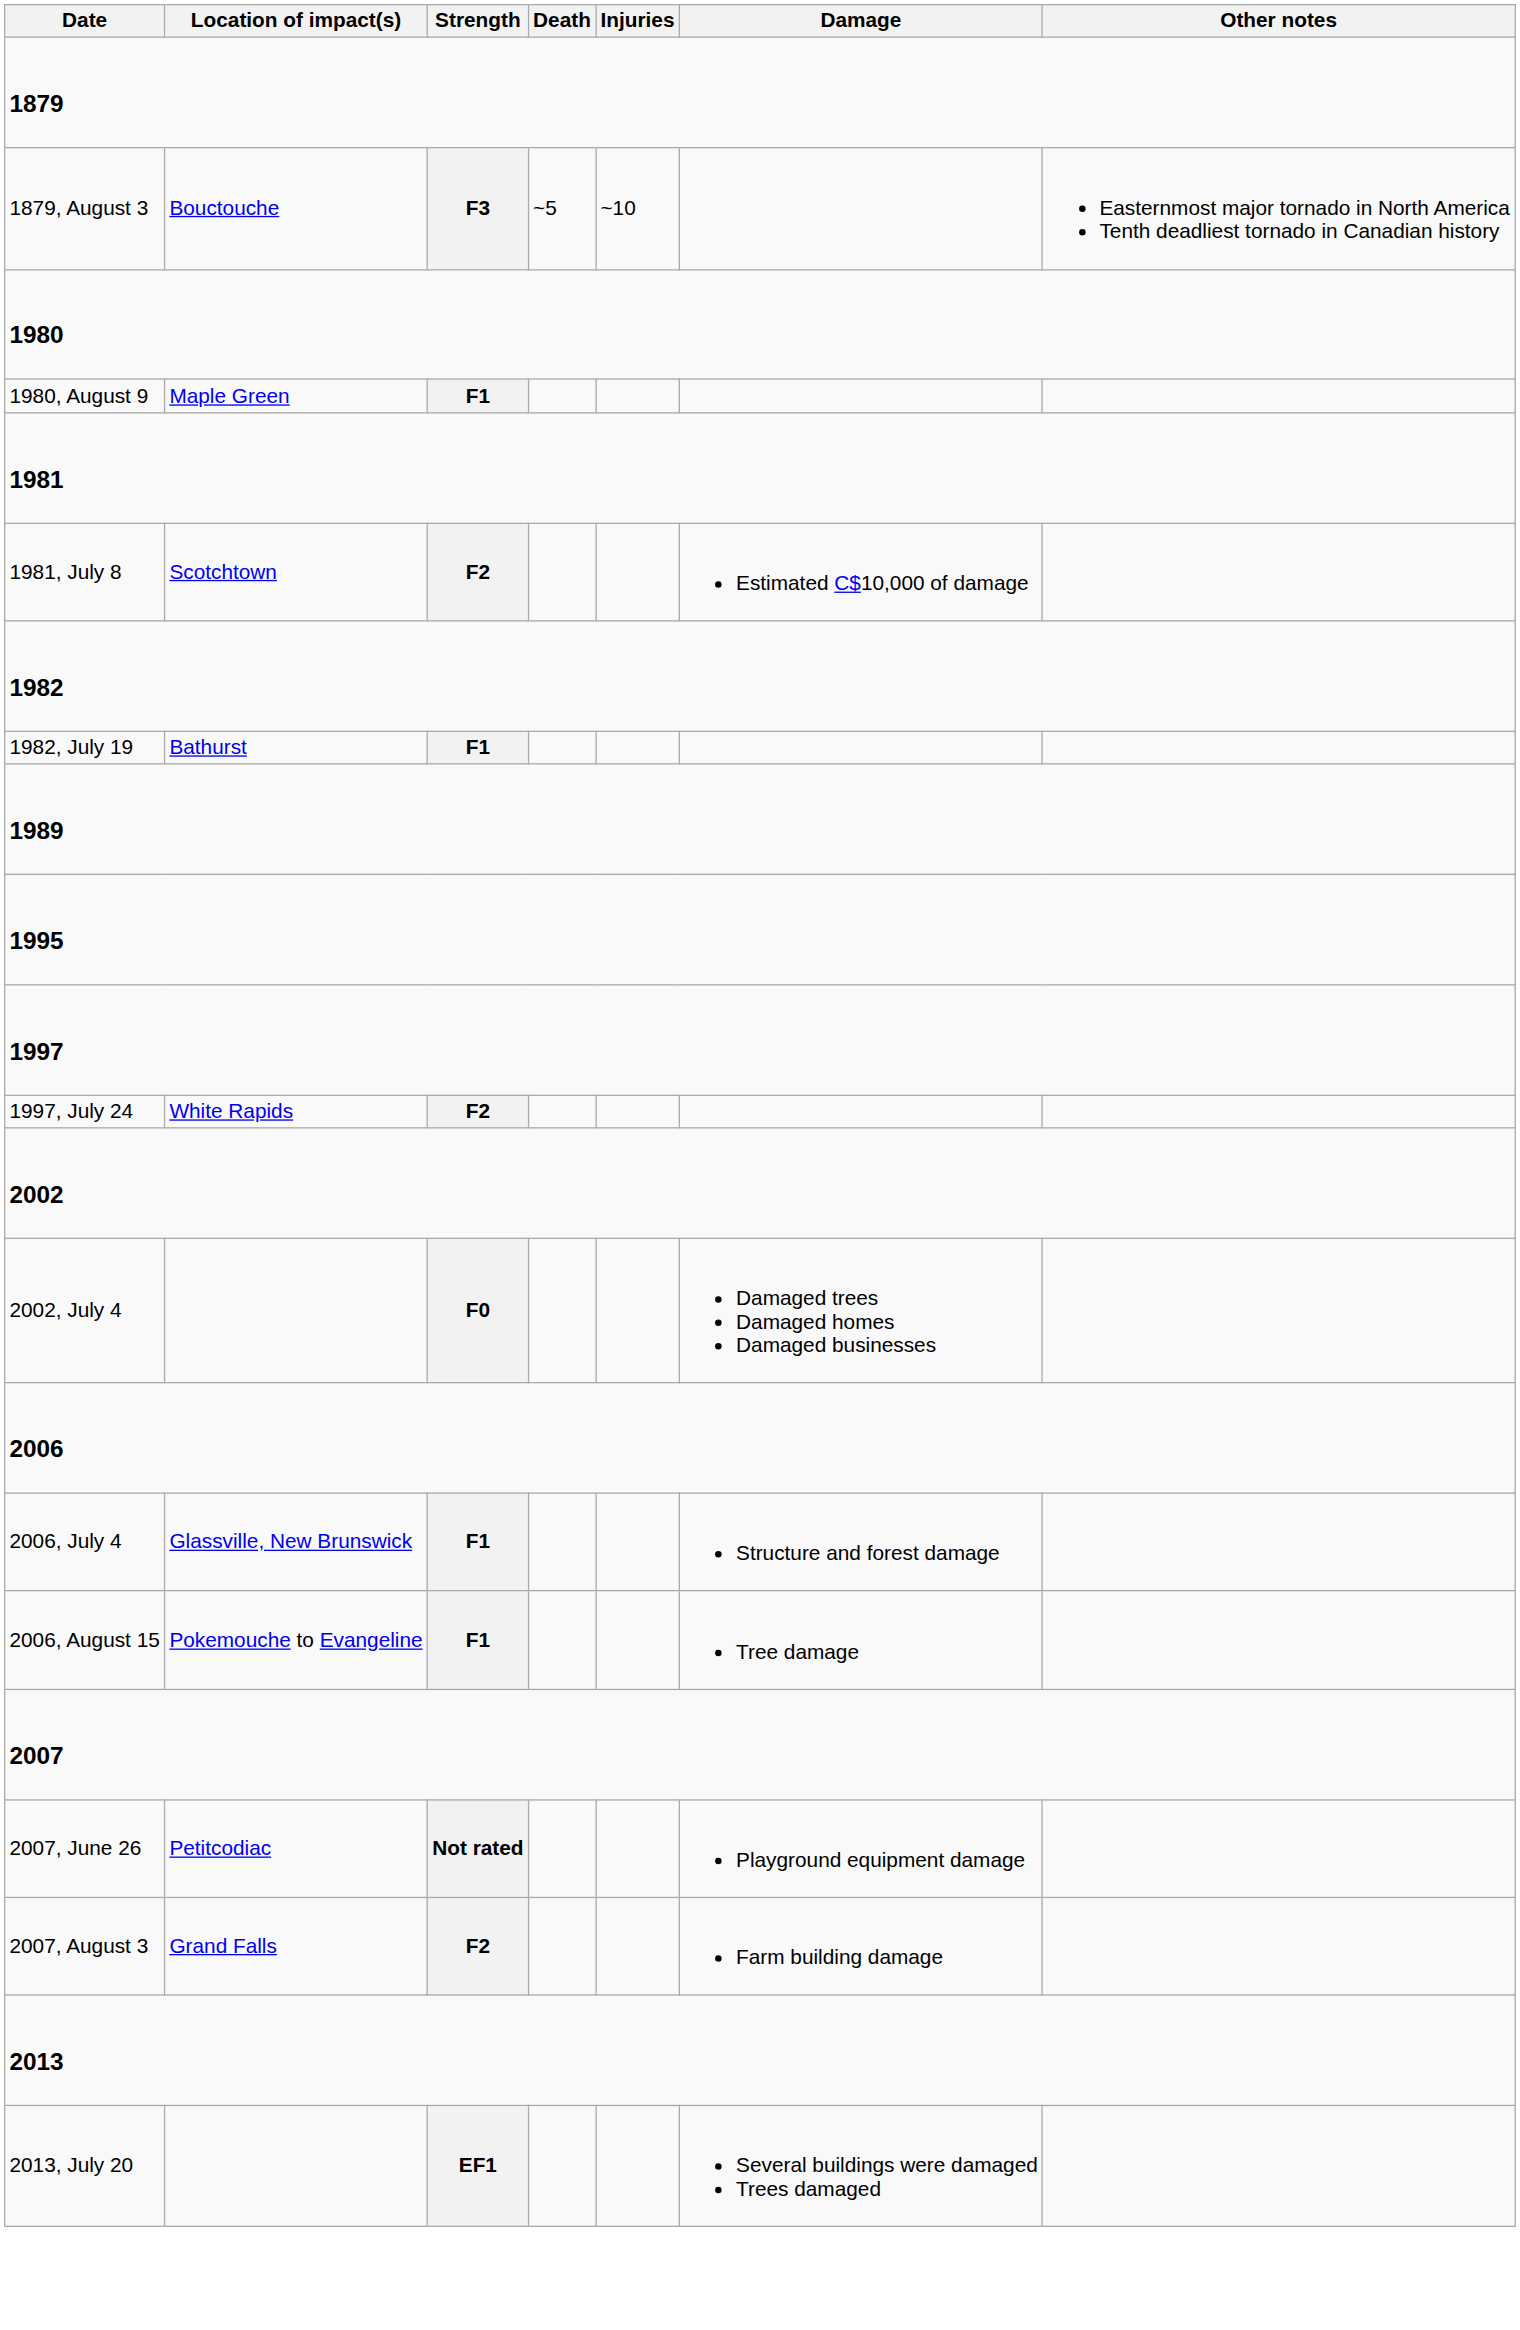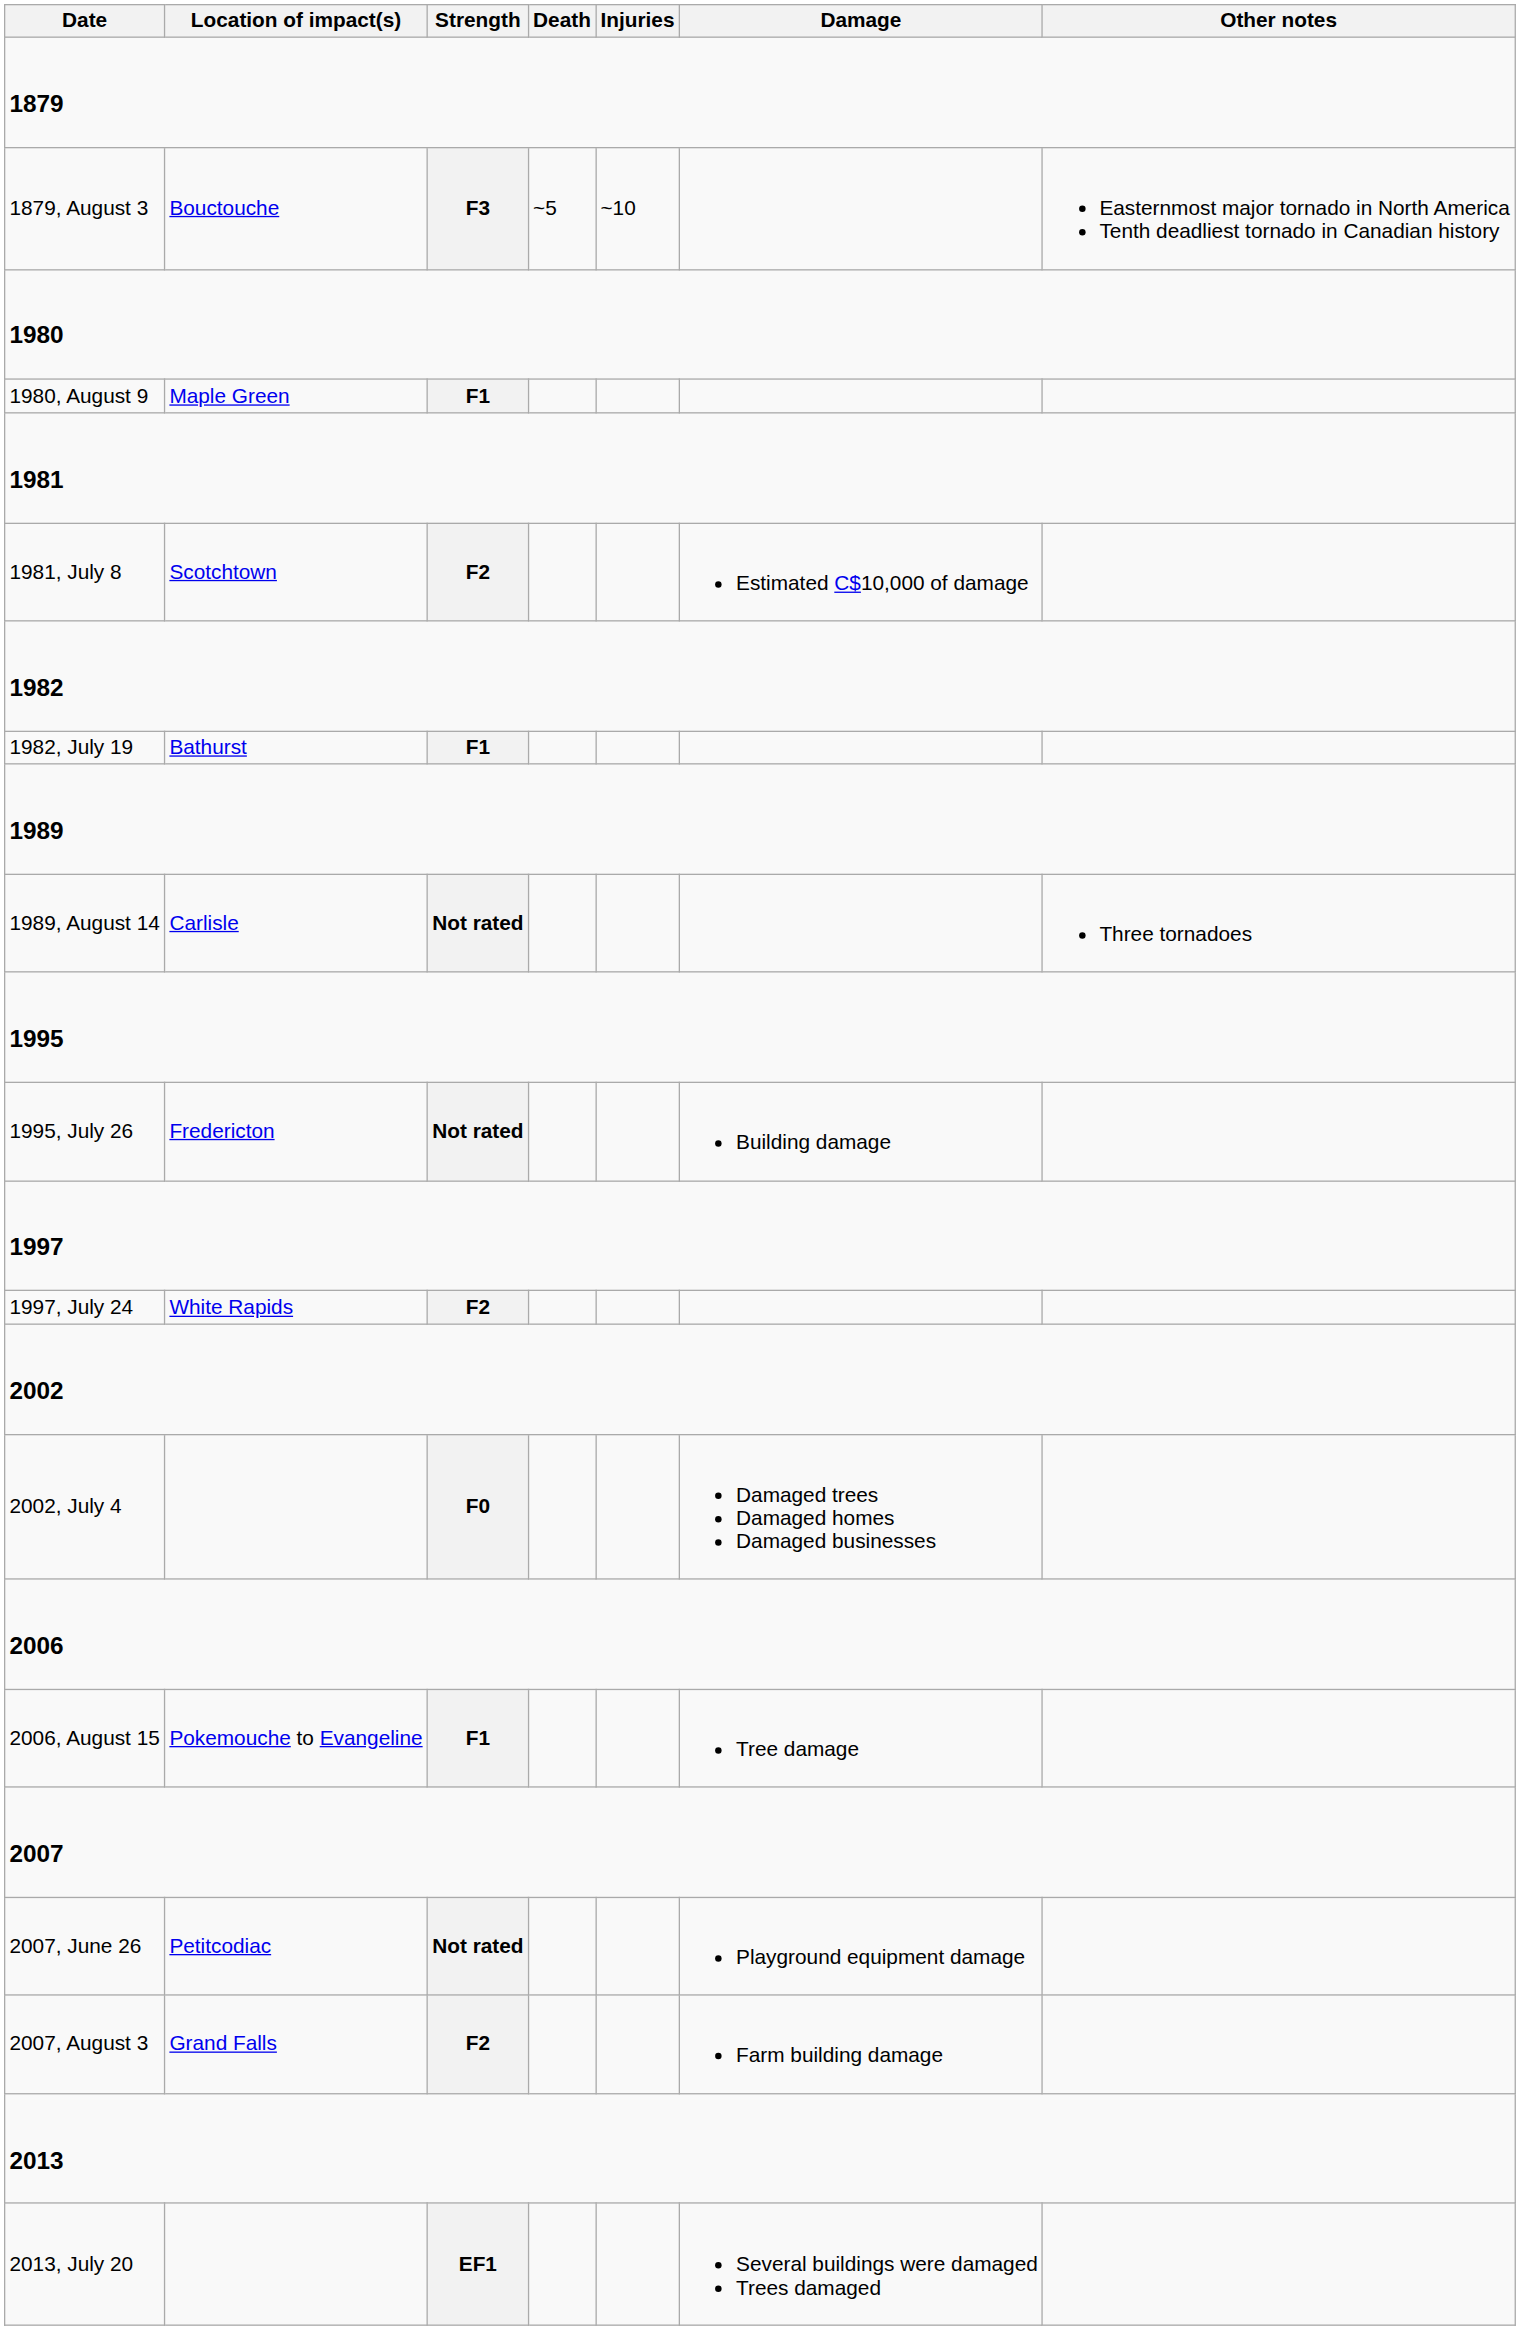+ row: (85, 923)
+ row: (71, 1131)
- row: (66, 1541)
